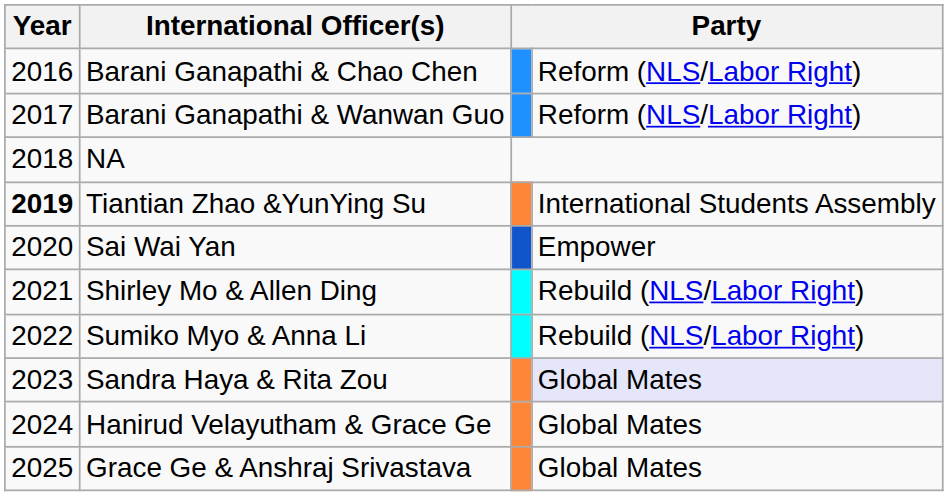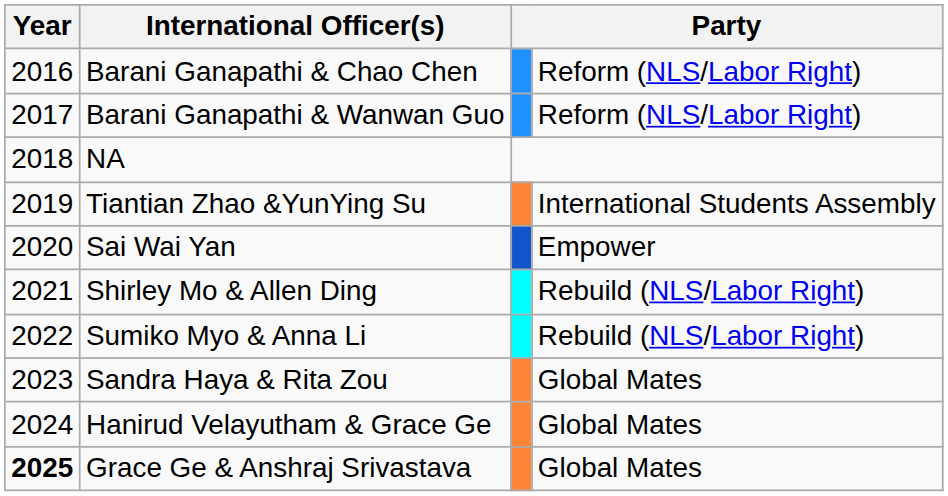(42, 203) bold -> (42, 203) normal
(620, 379) lavender background -> (620, 379) no background
(42, 468) normal -> (42, 468) bold
